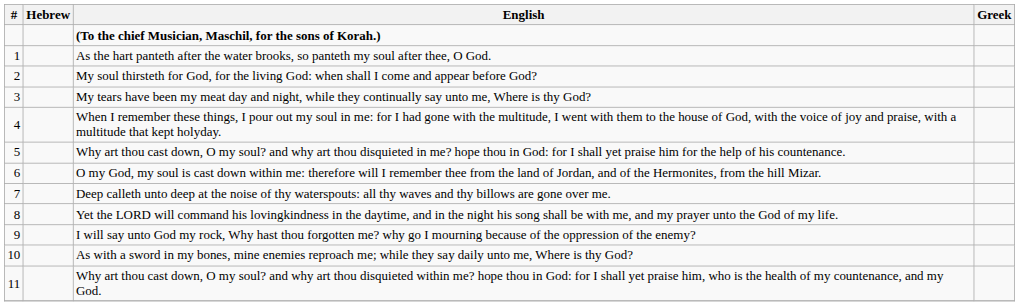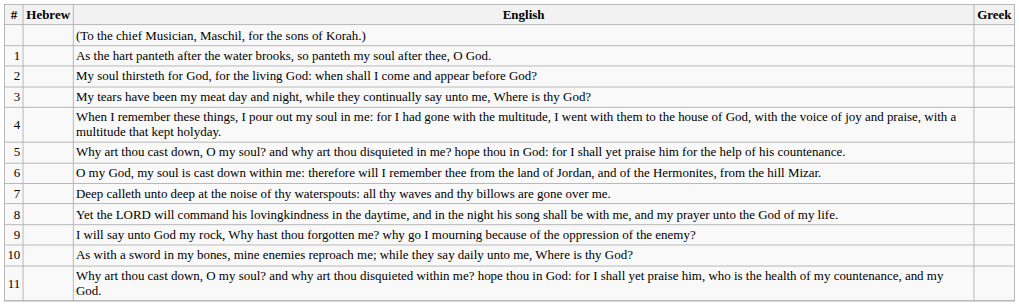(228, 35) bold -> (221, 35) normal
